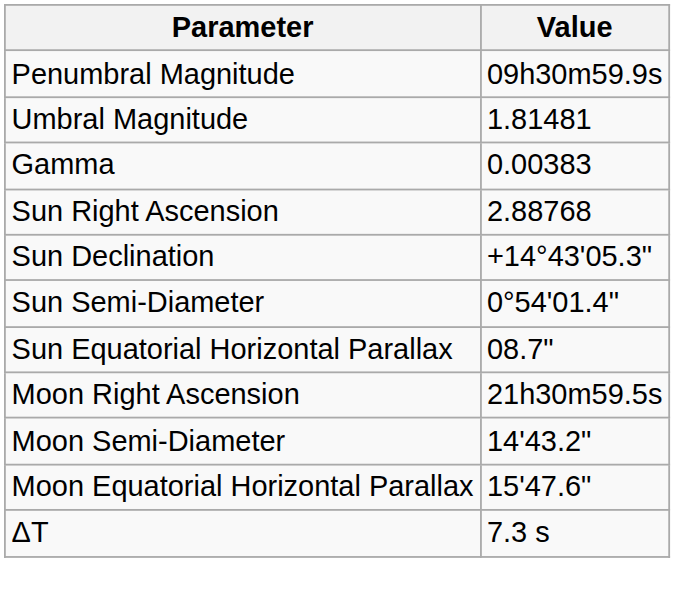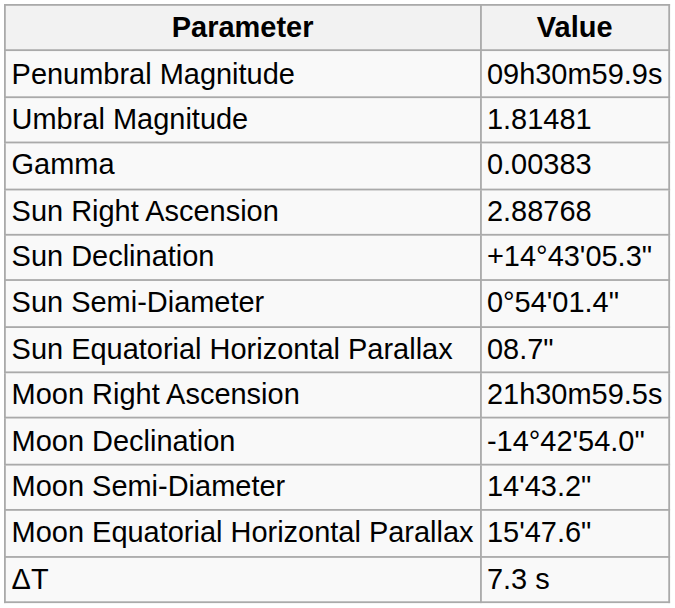+ row: (123, 440)
